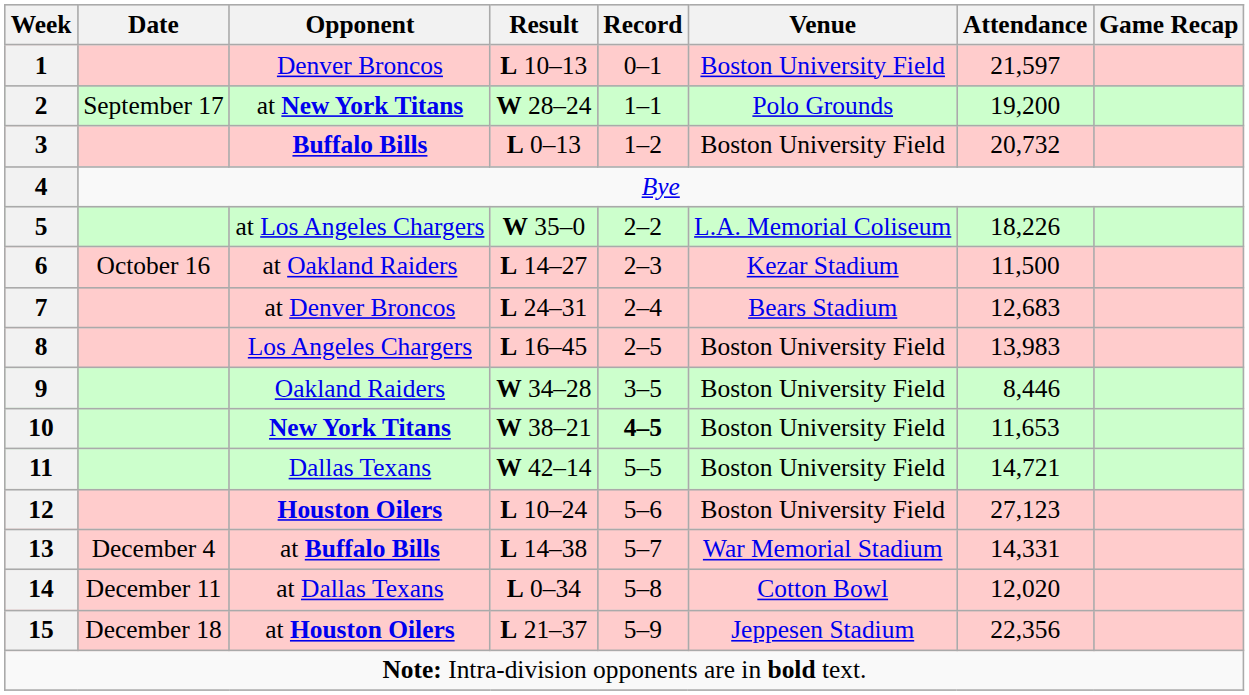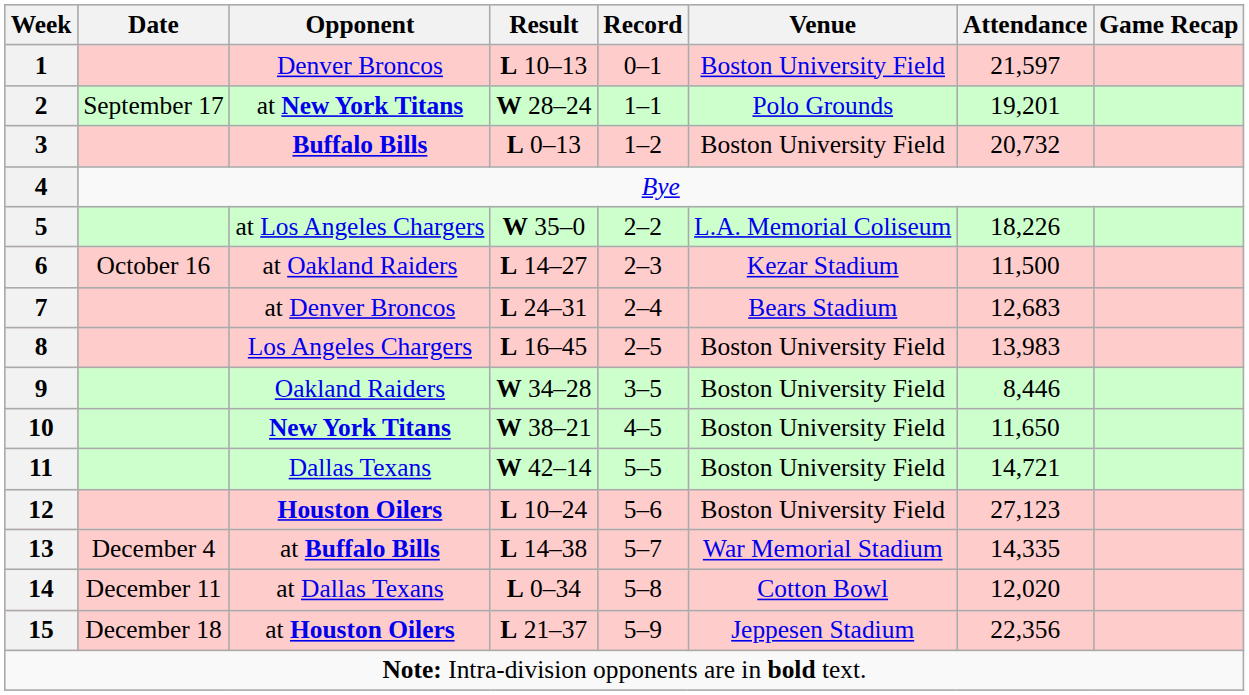(1025, 105) 19,200 -> (1025, 105) 19,201
(643, 428) bold -> (643, 428) normal
(1025, 428) 11,653 -> (1025, 428) 11,650
(1025, 549) 14,331 -> (1025, 549) 14,335
